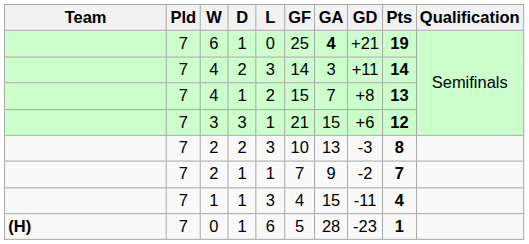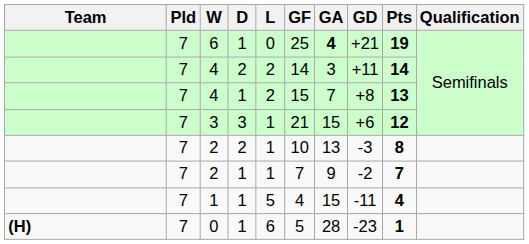(270, 69) 3 -> (270, 69) 2
(270, 148) 3 -> (270, 148) 1
(270, 200) 3 -> (270, 200) 5
